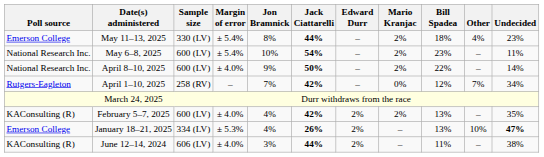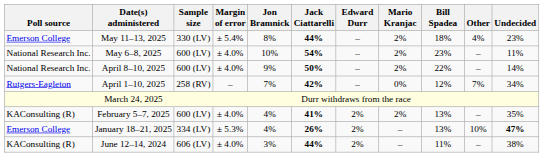(230, 53) ± 5.4% -> (230, 53) ± 4.0%
(314, 114) 42% -> (314, 114) 41%
